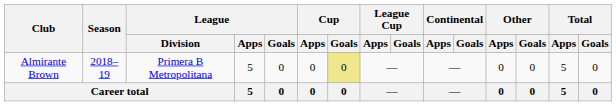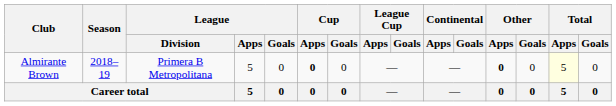(313, 67) normal -> (313, 67) bold
(344, 67) khaki background -> (344, 67) no background
(501, 67) normal -> (501, 67) bold
(564, 67) no background -> (564, 67) lightyellow background
